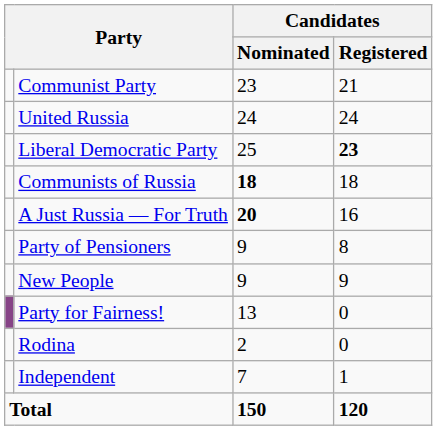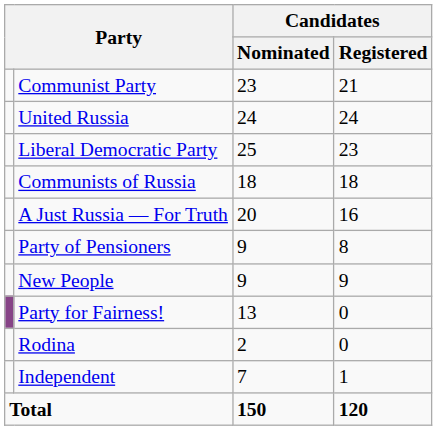(348, 150) bold -> (348, 150) normal
(247, 182) bold -> (247, 182) normal
(247, 214) bold -> (247, 214) normal
